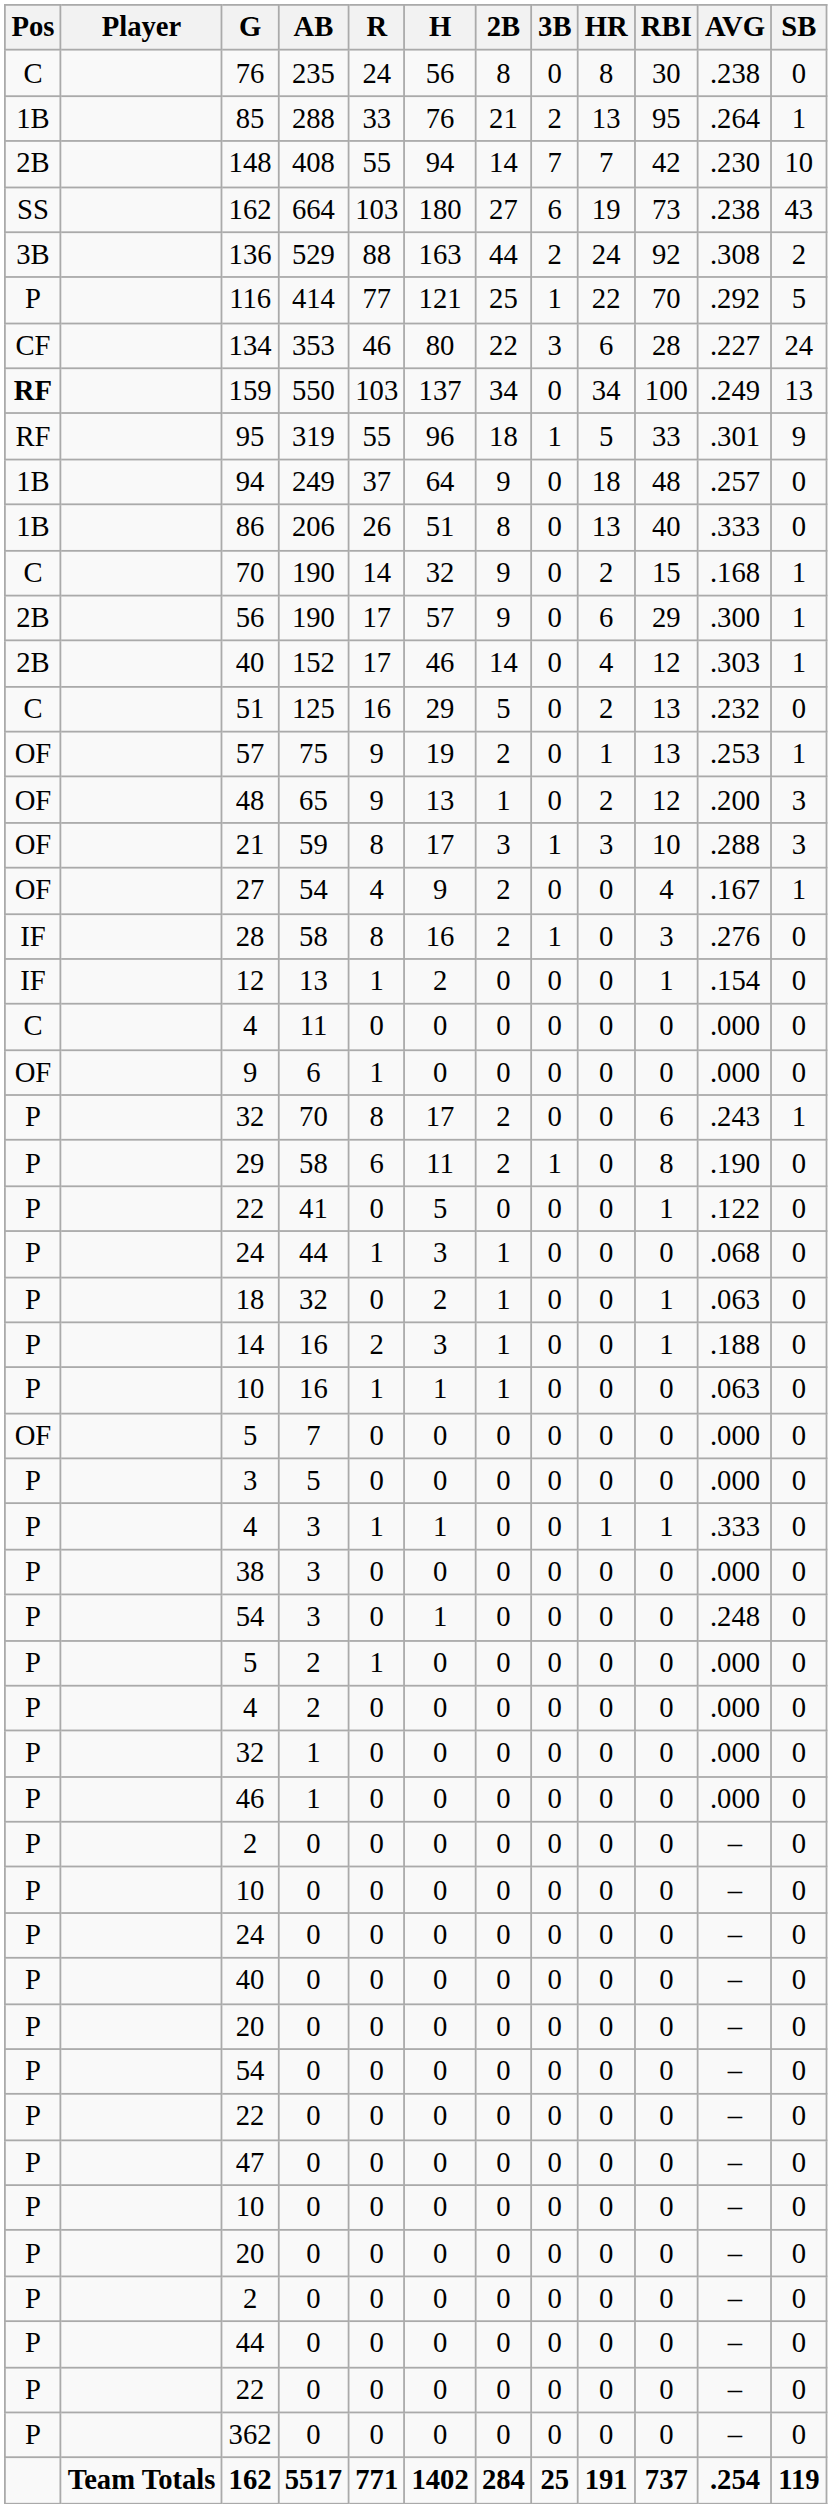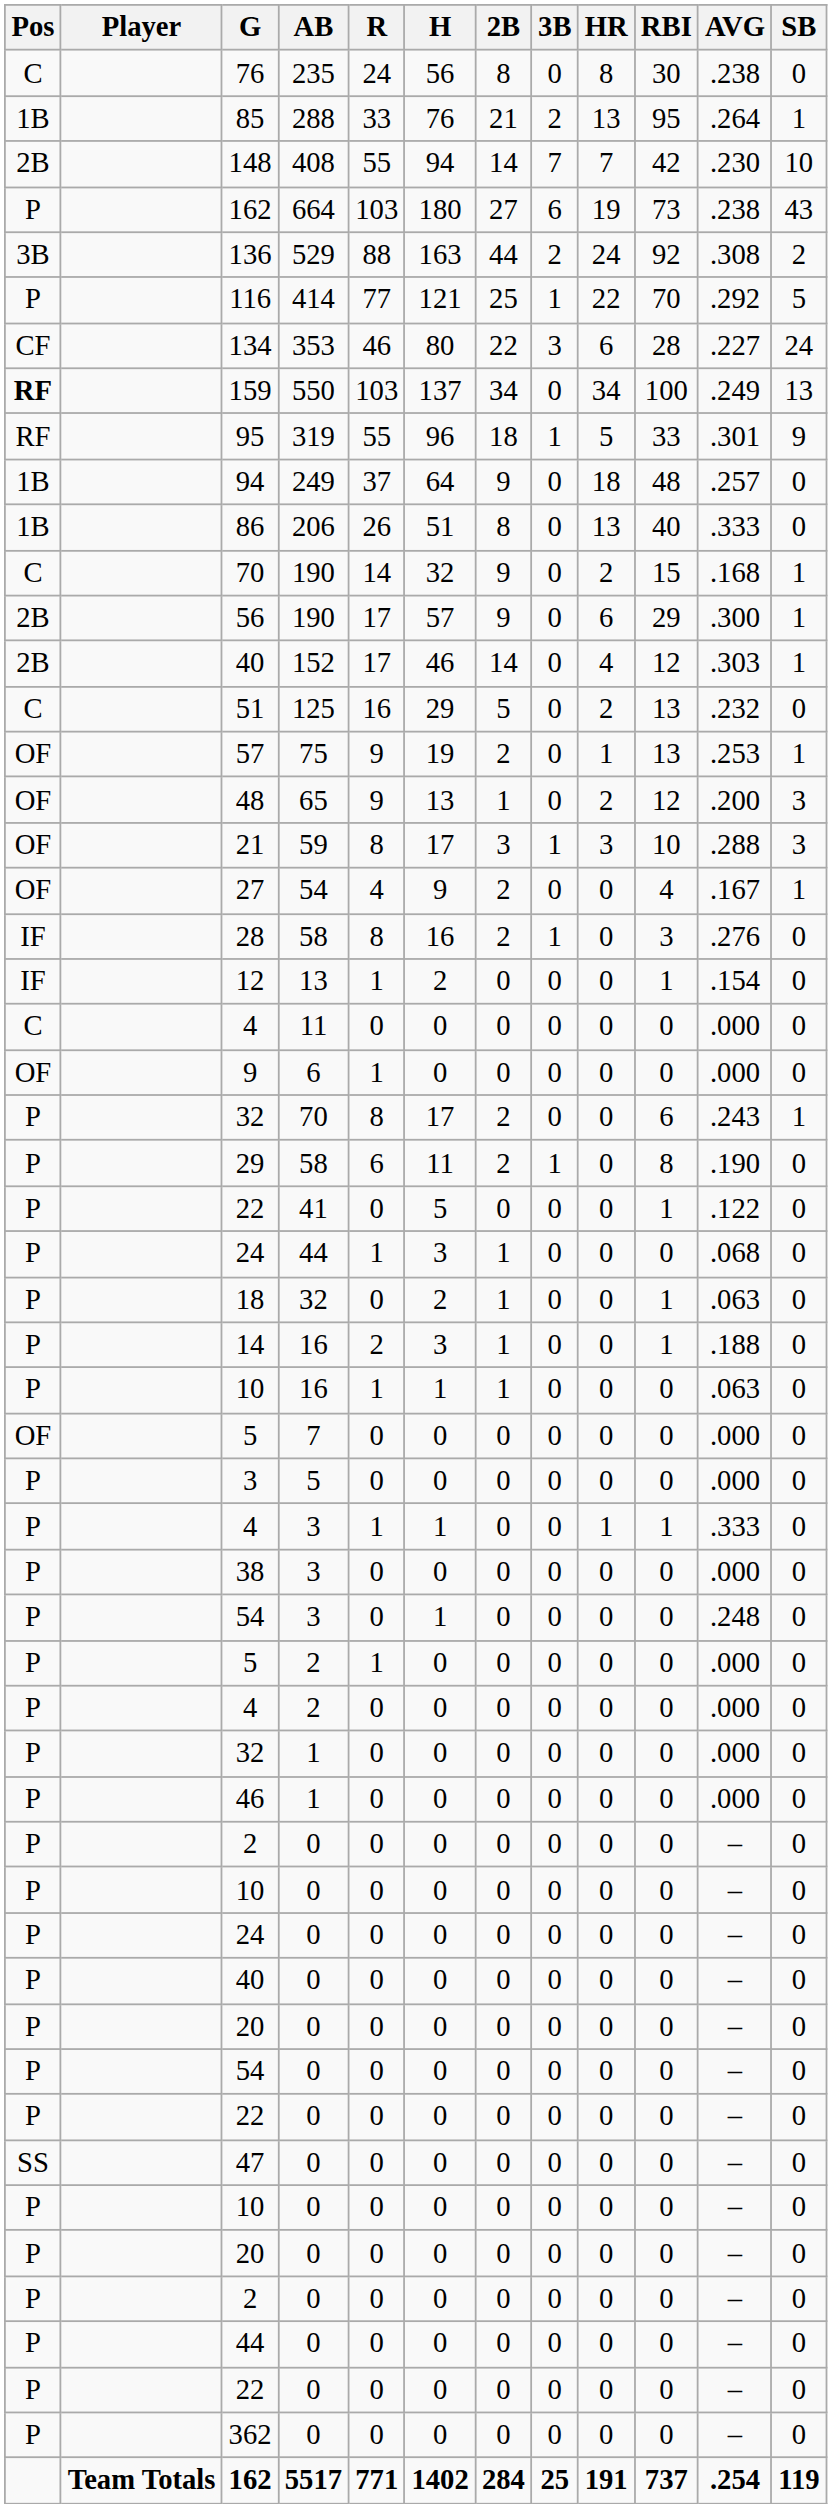(33, 208) SS -> (33, 208) P
(33, 2162) P -> (33, 2162) SS
